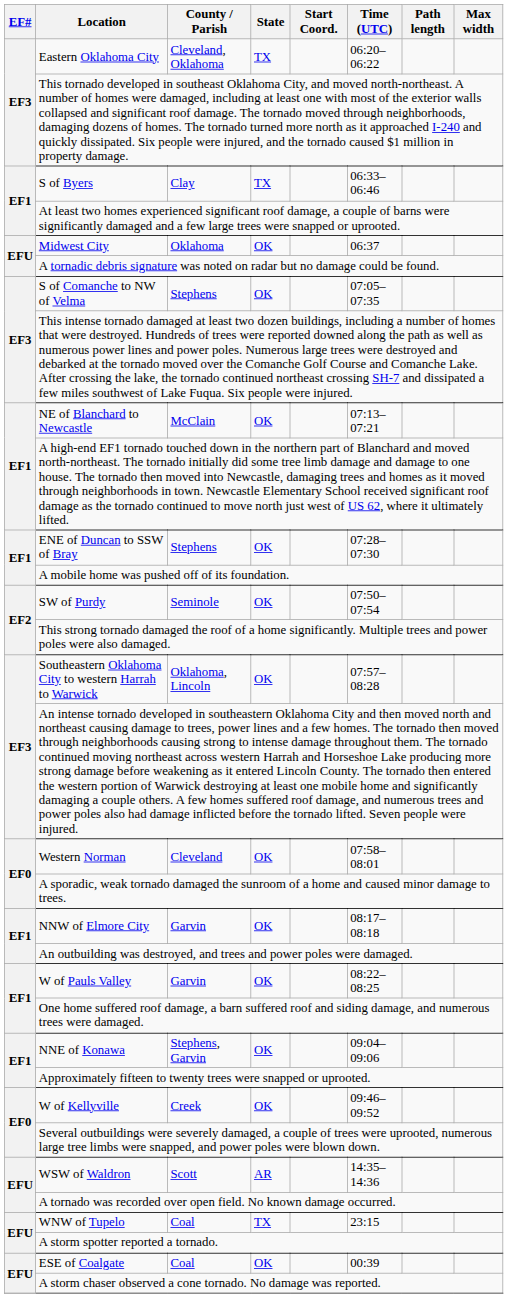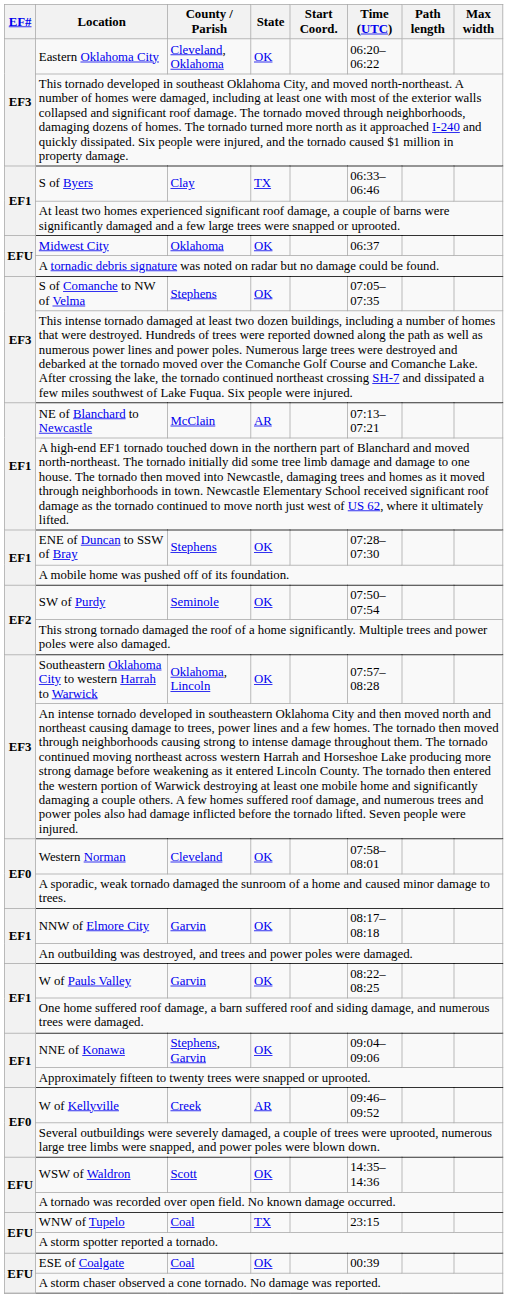(263, 56) TX -> (263, 56) OK
(263, 420) OK -> (263, 420) AR
(263, 1105) OK -> (263, 1105) AR
(263, 1174) AR -> (263, 1174) OK
